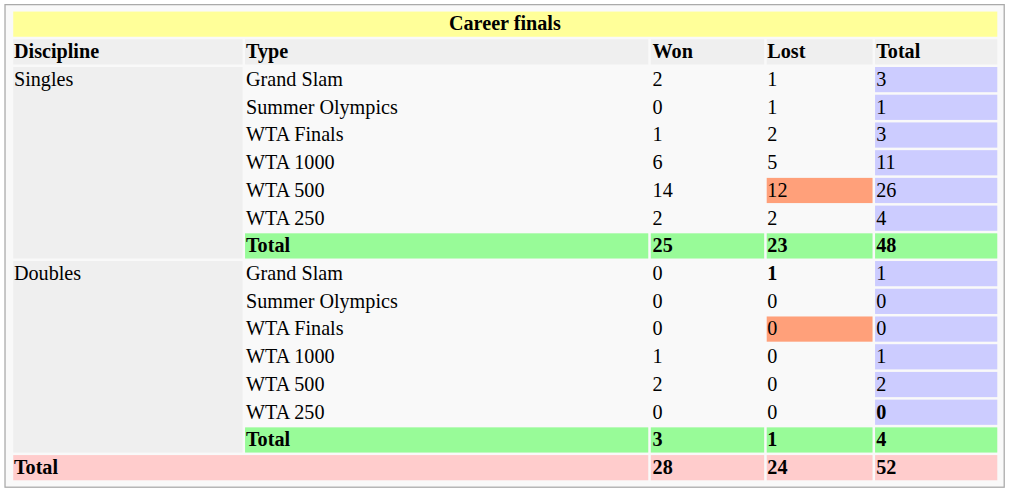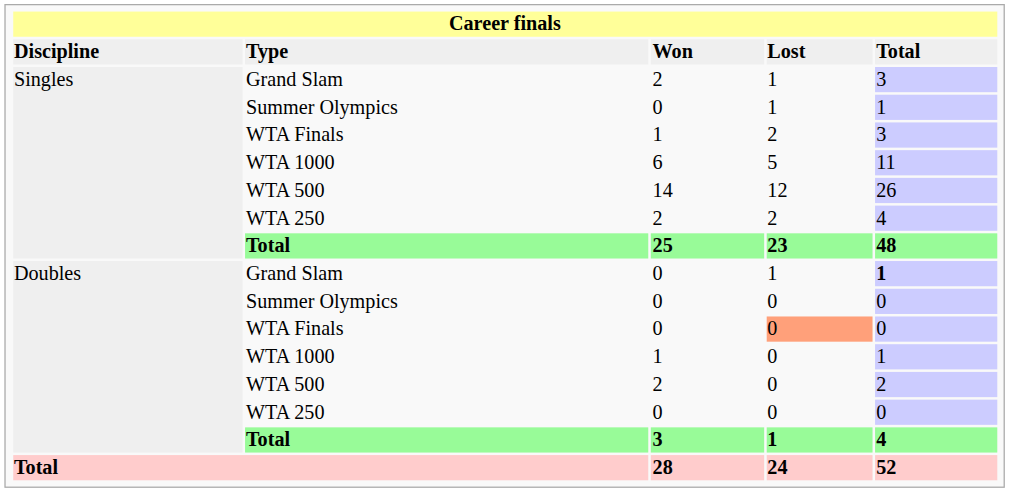(777, 190) lightsalmon background -> (777, 190) no background
(772, 273) bold -> (772, 273) normal
(881, 273) normal -> (881, 273) bold
(881, 412) bold -> (881, 412) normal
